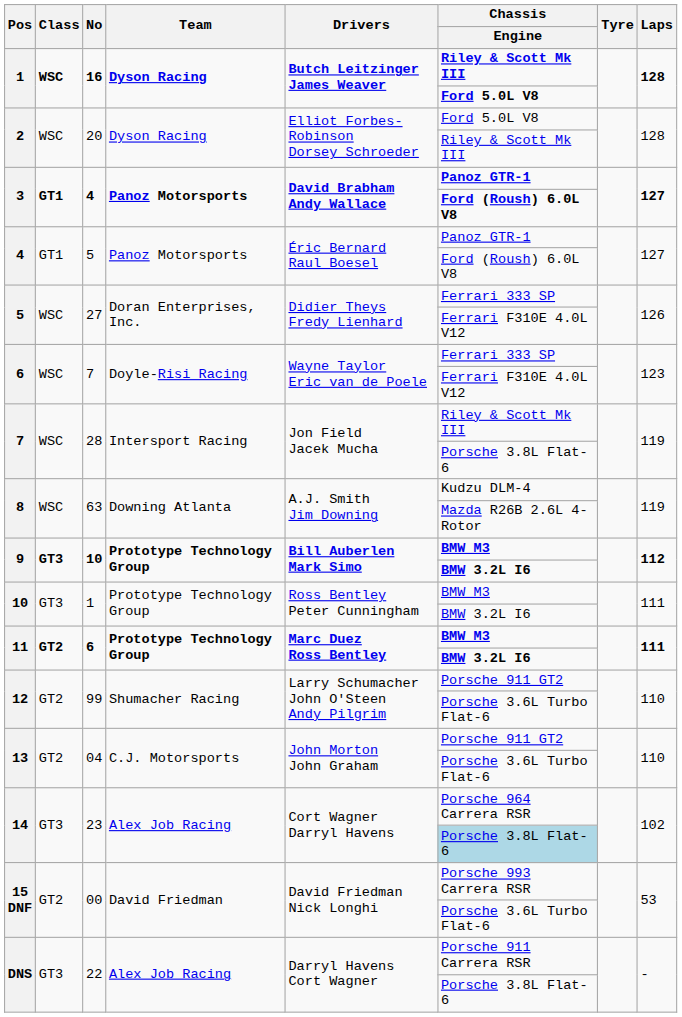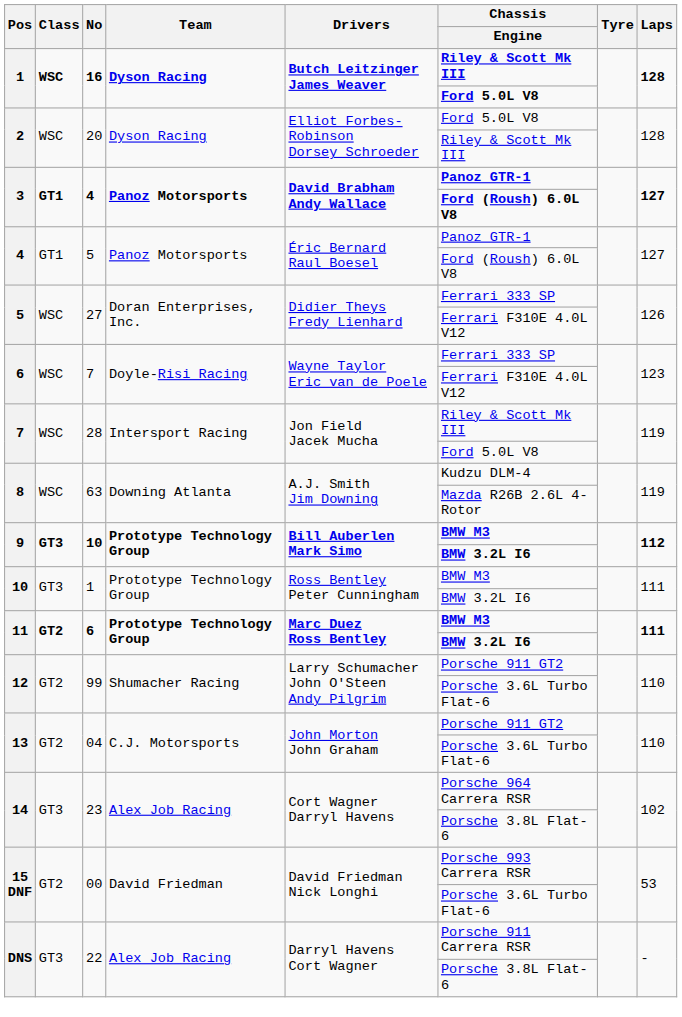(514, 460) Porsche 3.8L Flat-6 -> (490, 453) Ford 5.0L V8
(514, 844) lightblue background -> (514, 829) no background
